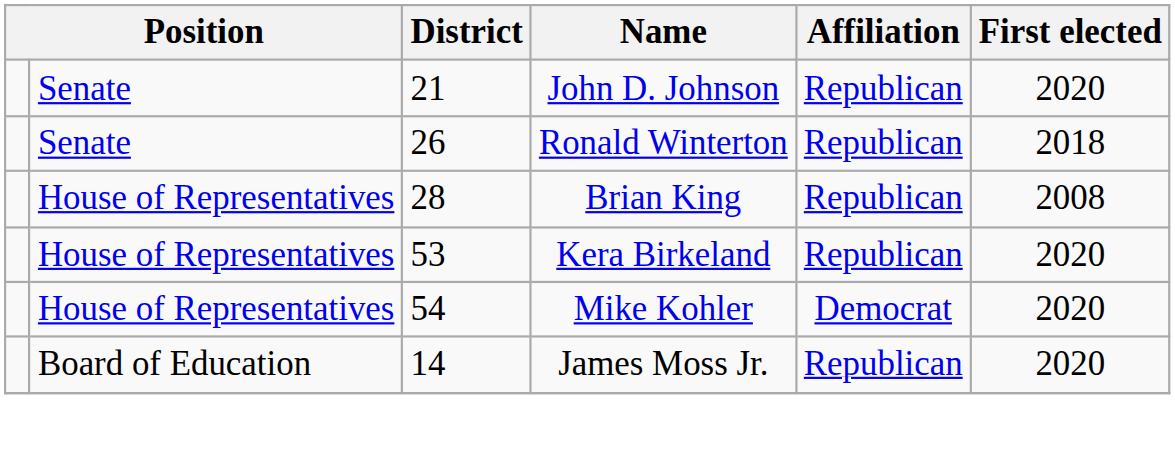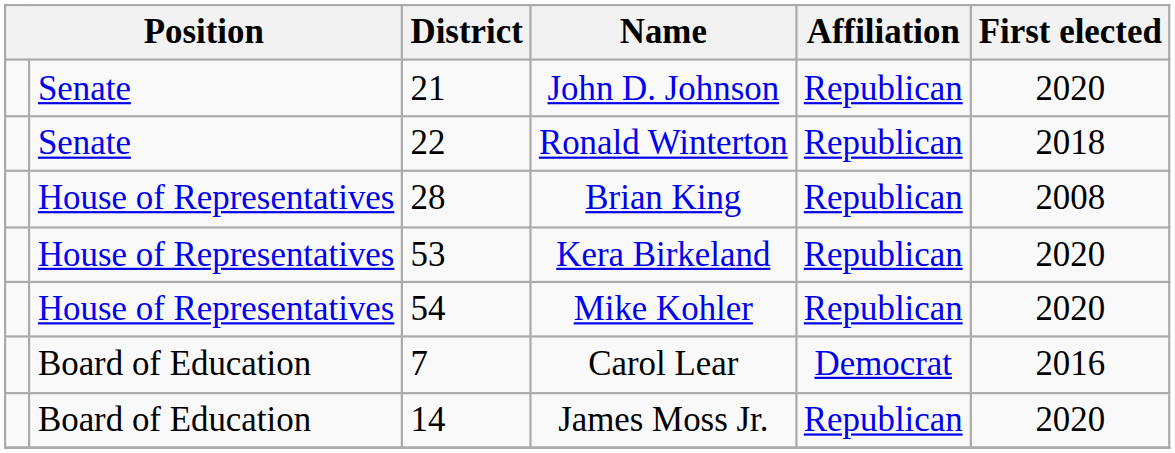(428, 142) 26 -> (428, 142) 22
(883, 308) Democrat -> (883, 308) Republican
+ row: (663, 364)
